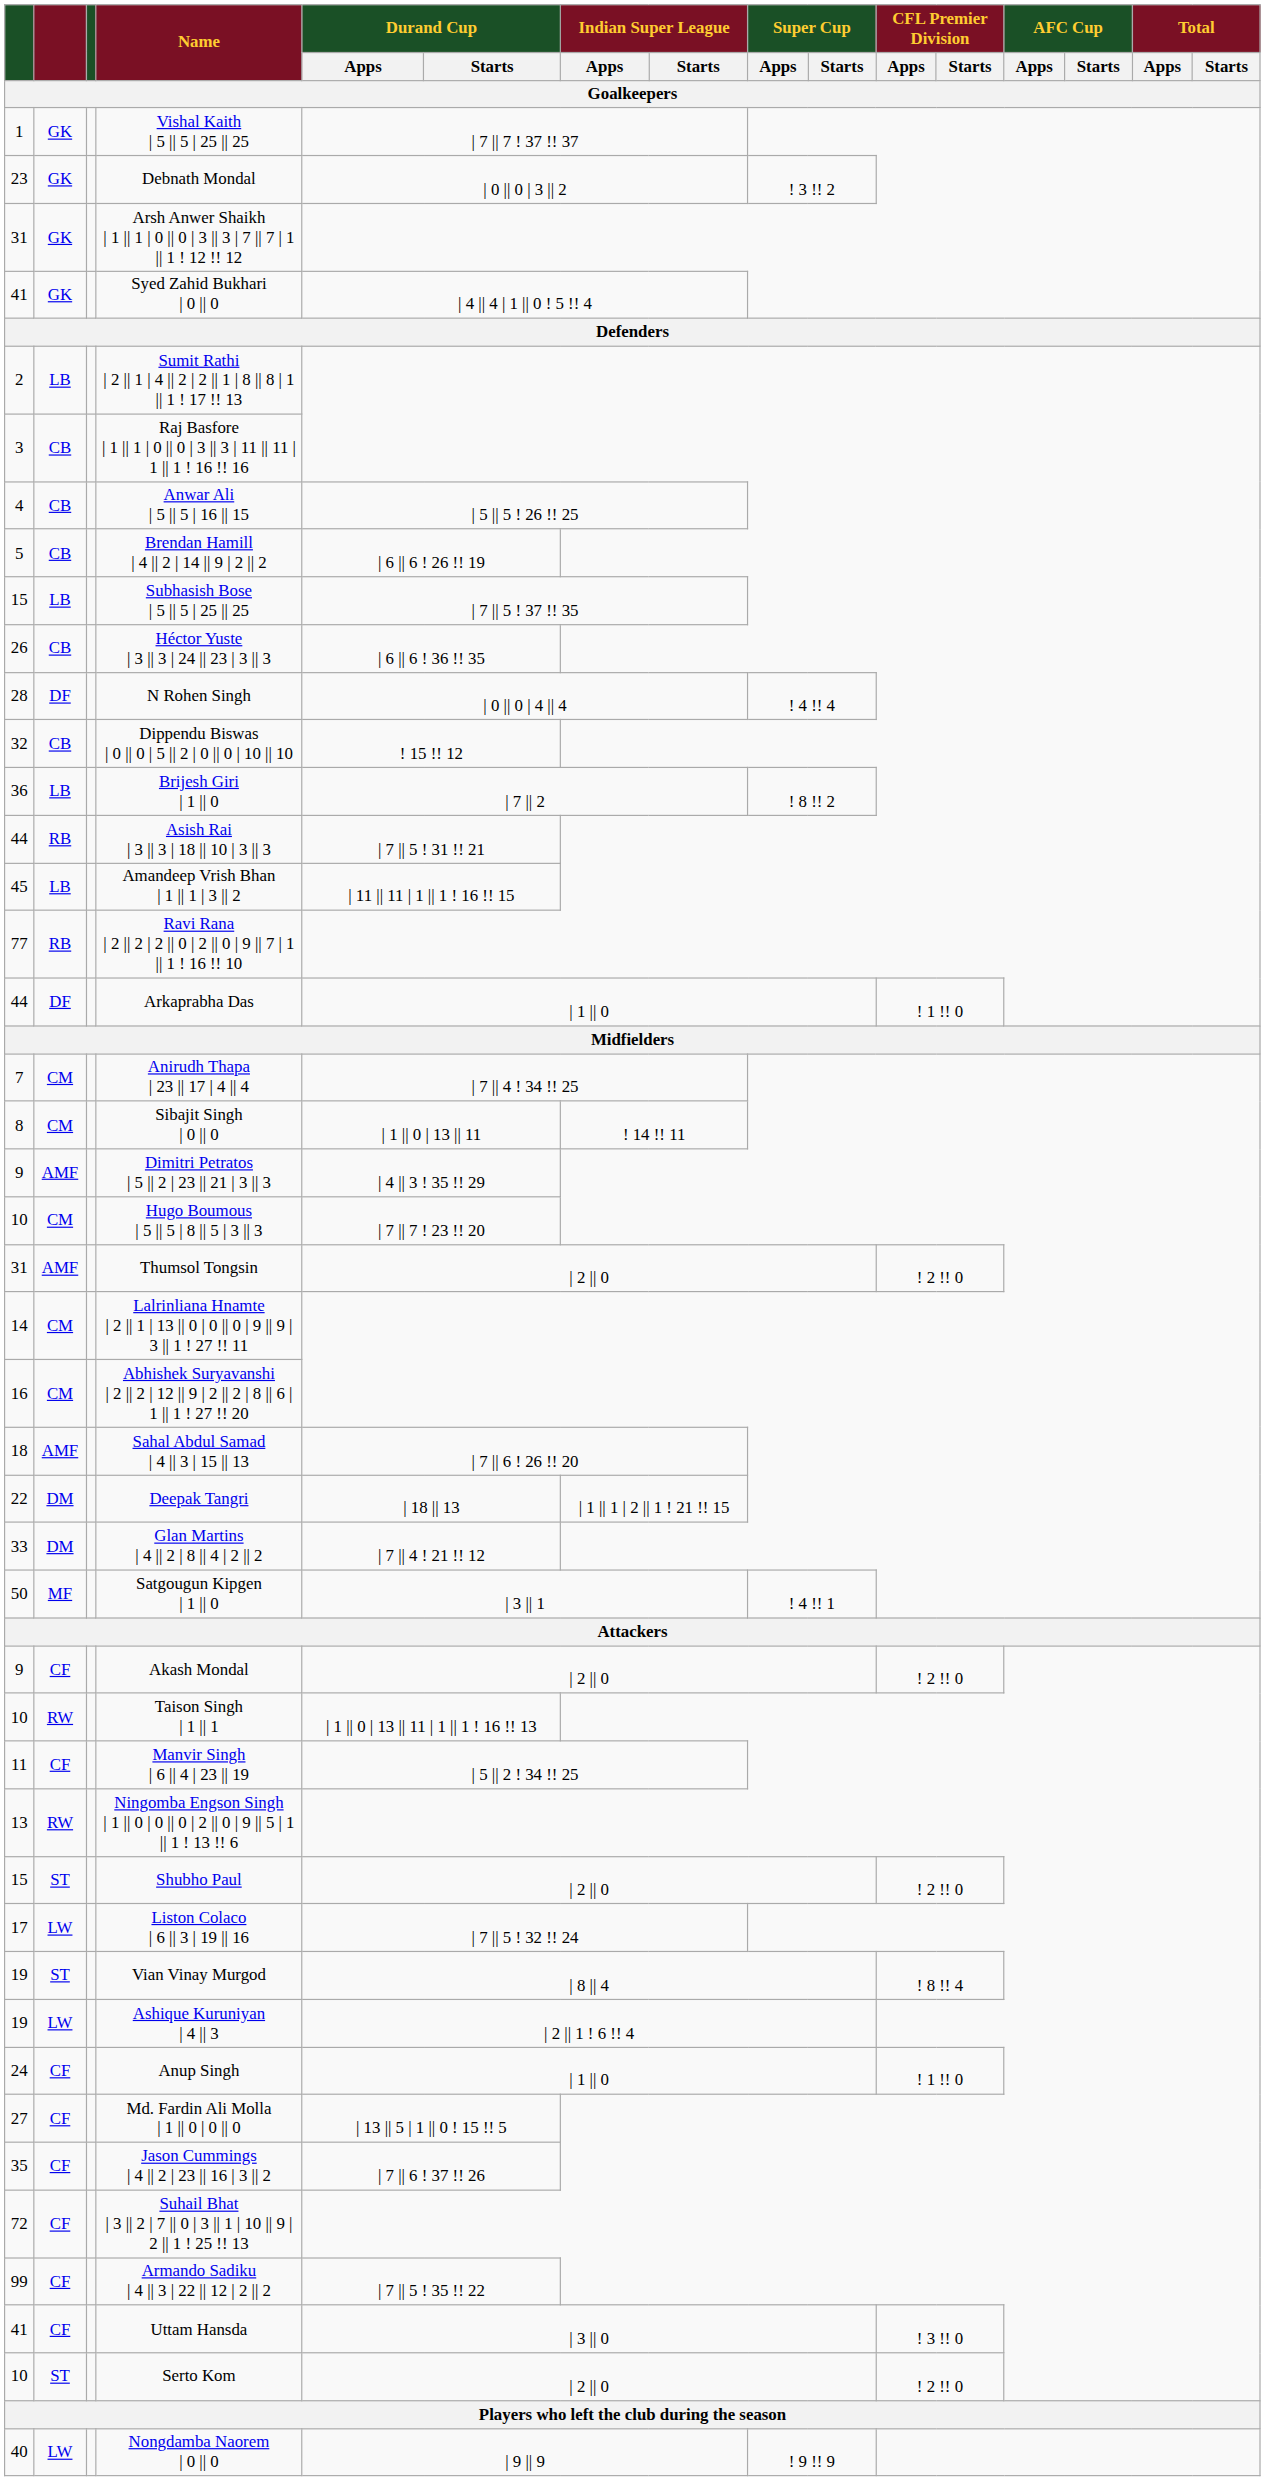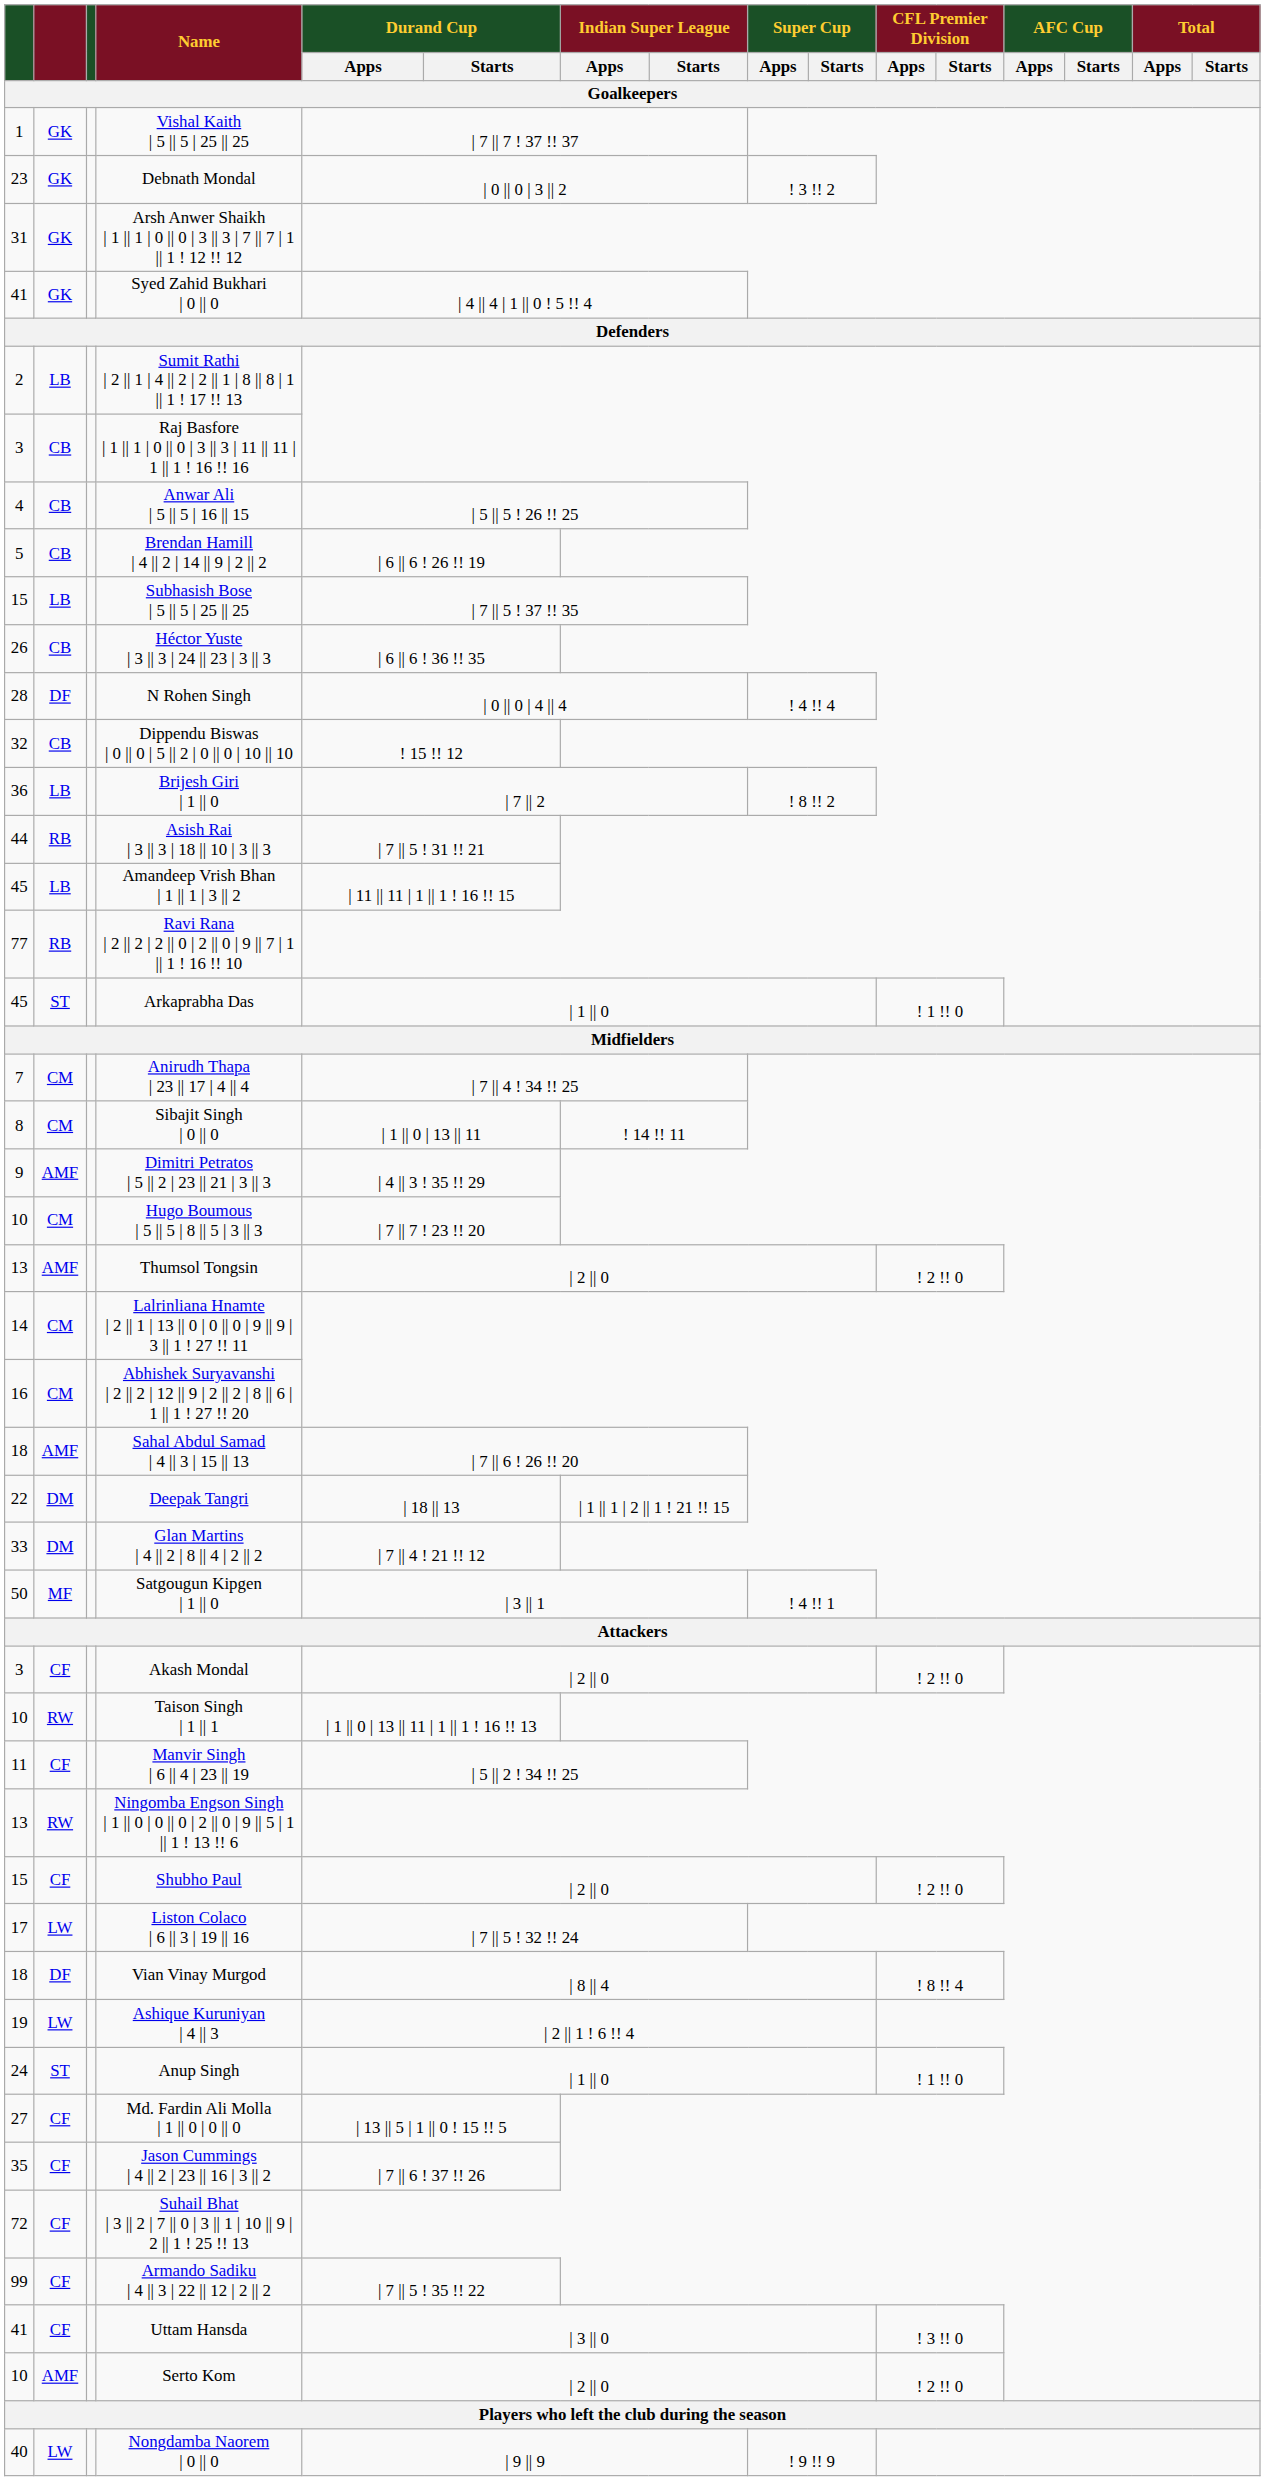(19, 1002) 44 -> (19, 1002) 45
(60, 1002) DF -> (60, 1002) ST
(19, 1268) 31 -> (19, 1268) 13
(19, 1669) 9 -> (19, 1669) 3
(60, 1880) ST -> (60, 1880) CF
(19, 1975) 19 -> (19, 1975) 18
(60, 1975) ST -> (60, 1975) DF
(60, 2070) CF -> (60, 2070) ST
(60, 2376) ST -> (60, 2376) AMF
